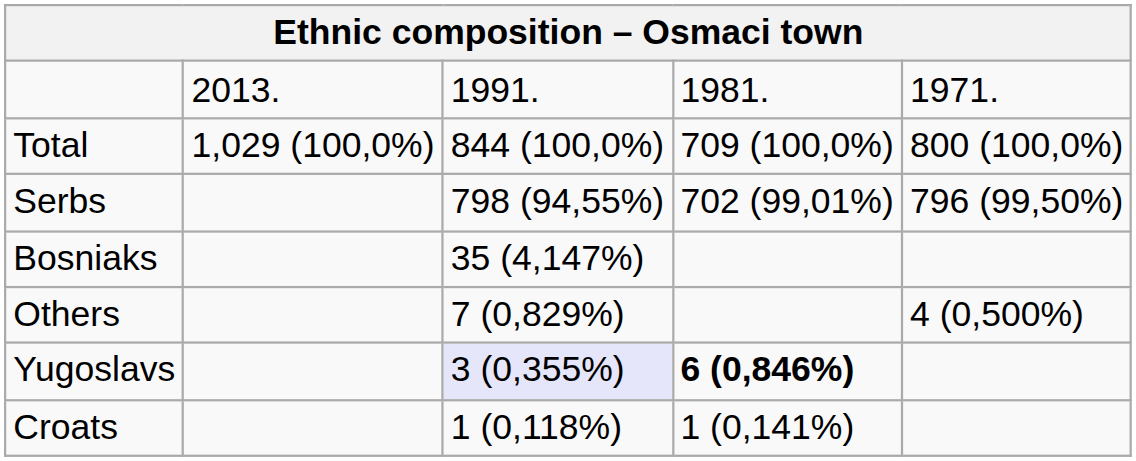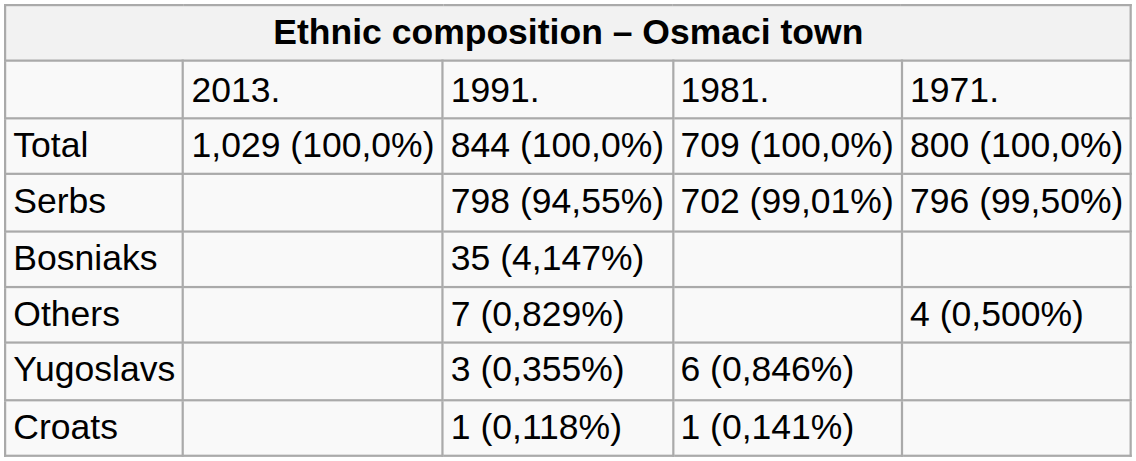(538, 370) lavender background -> (538, 370) no background
(767, 370) bold -> (767, 370) normal
